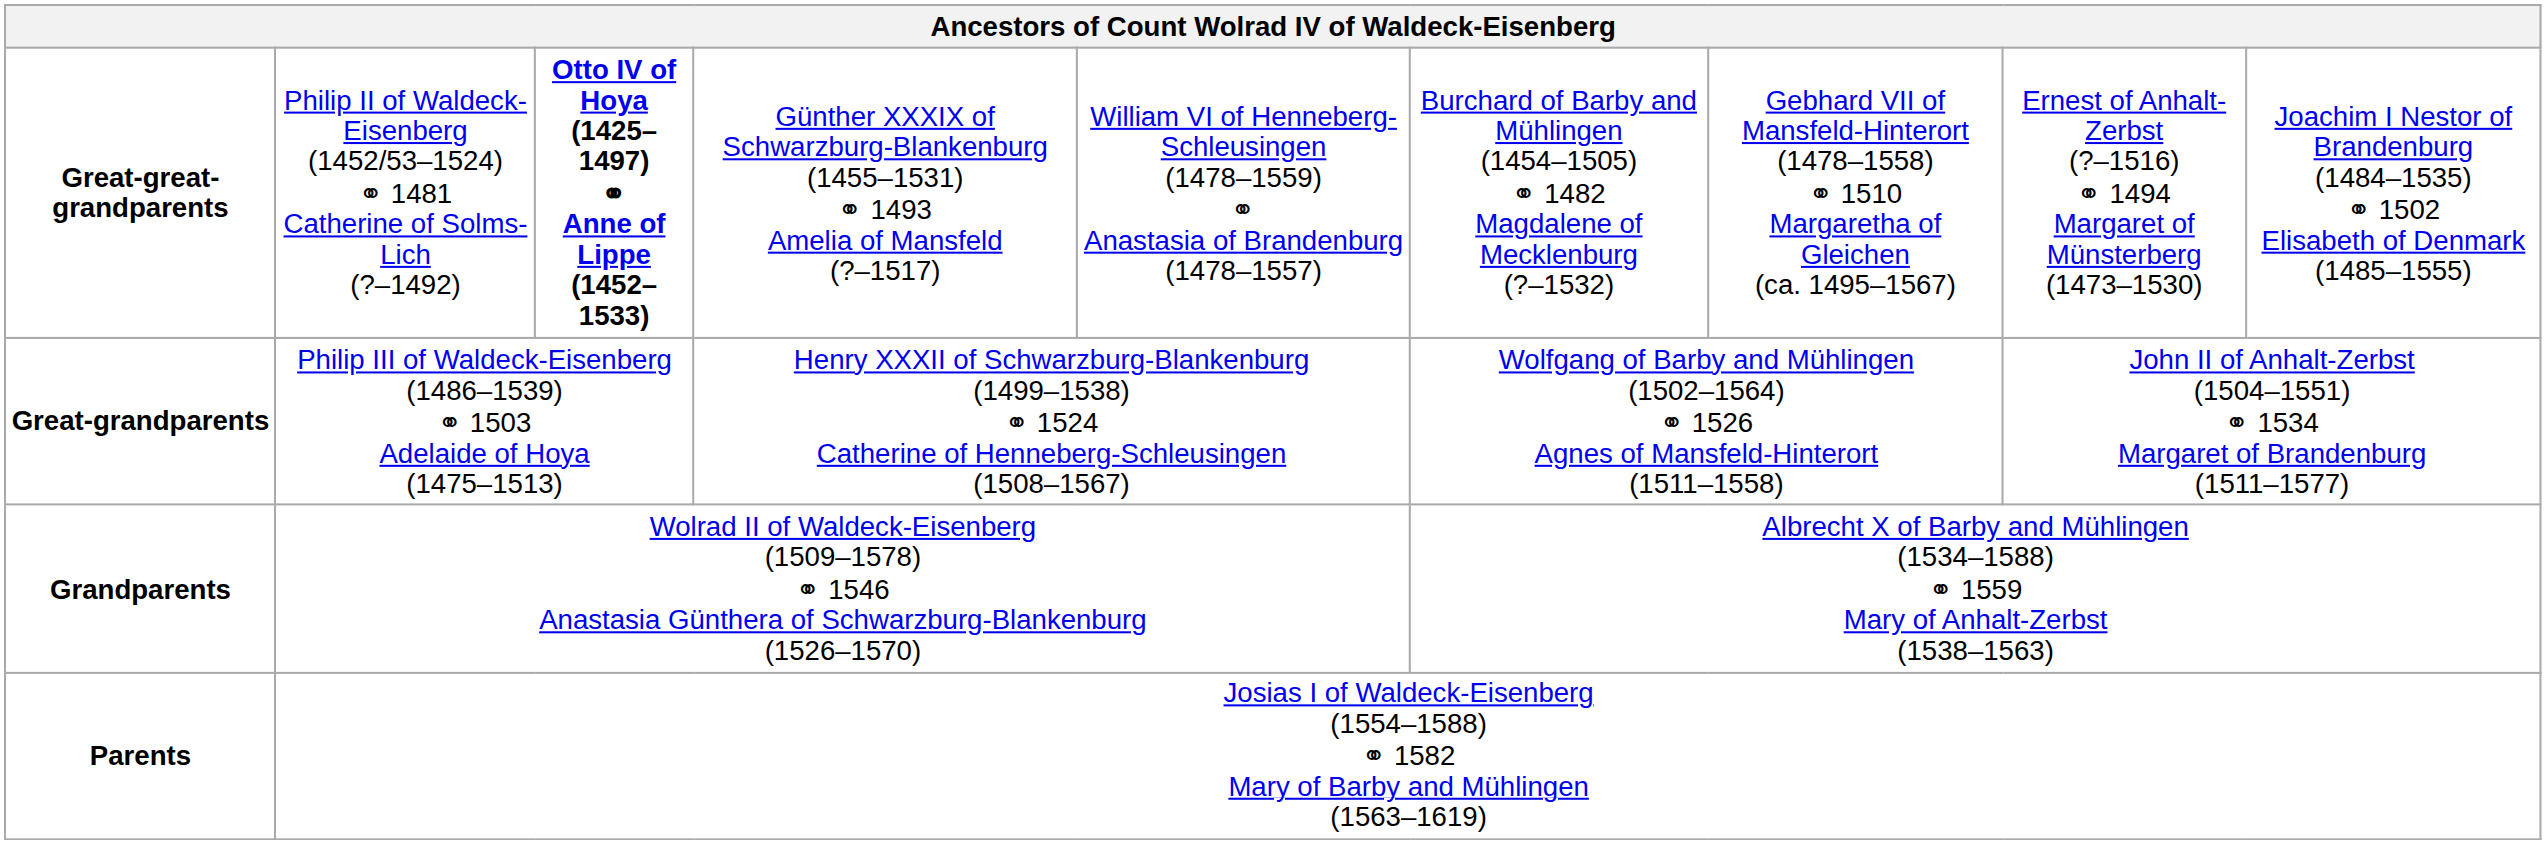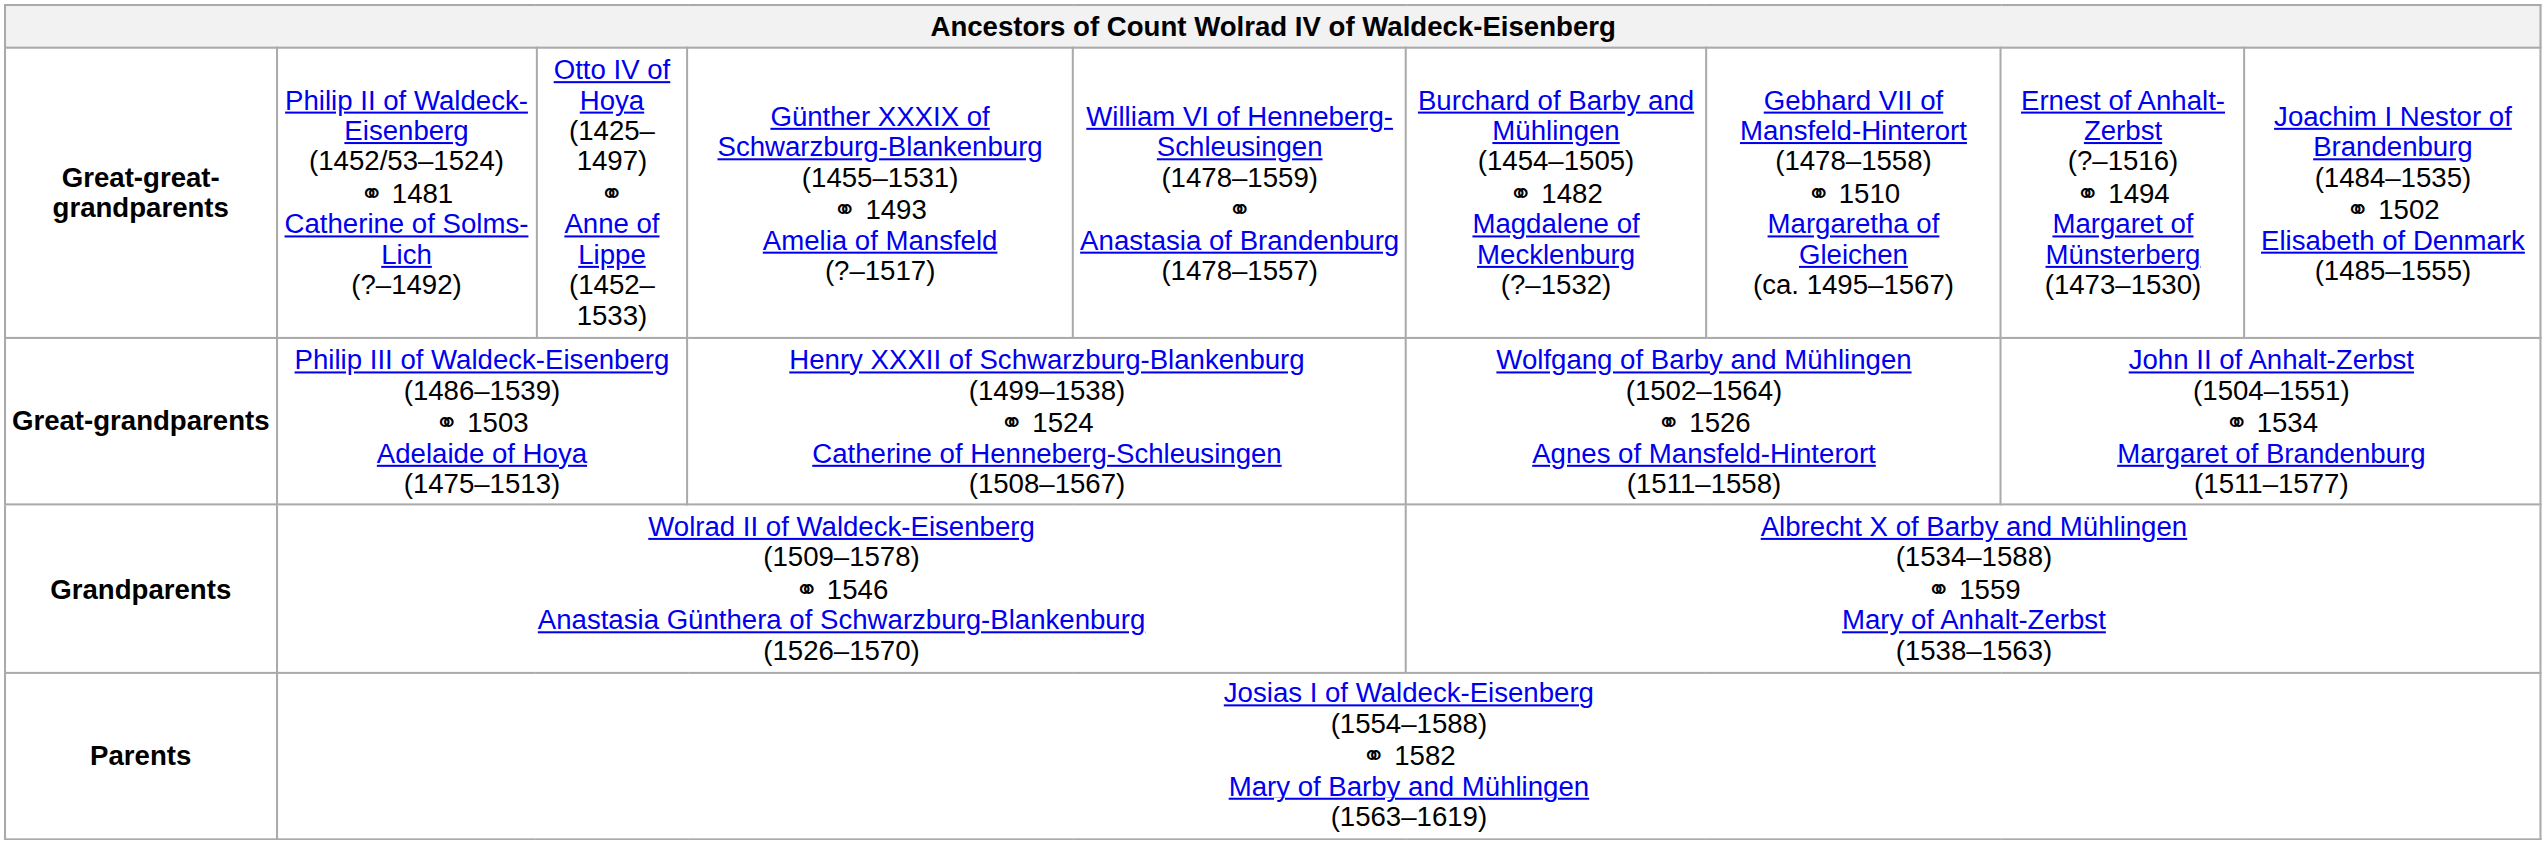(614, 193) bold -> (612, 193) normal
